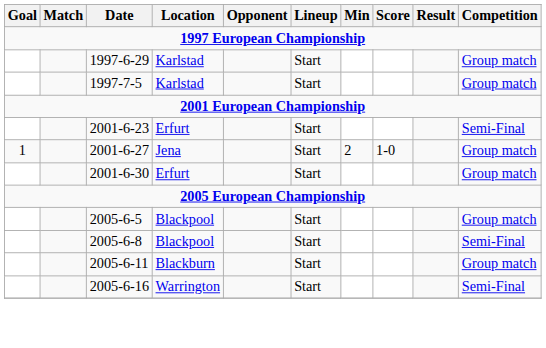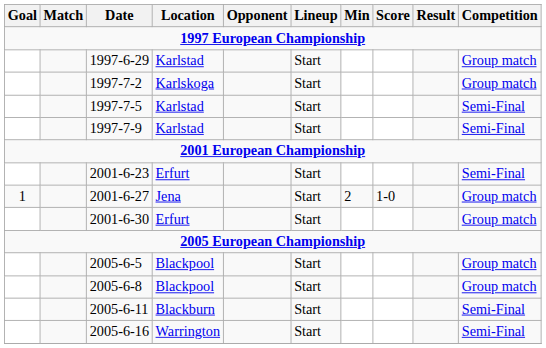+ row: (116, 83)
(499, 83) Group match -> (493, 106) Semi-Final
+ row: (116, 128)
(493, 241) Semi-Final -> (499, 286) Group match
(499, 264) Group match -> (493, 309) Semi-Final
